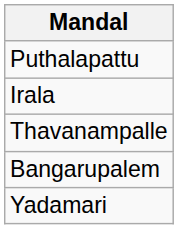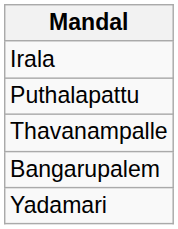(75, 59) Puthalapattu -> (32, 59) Irala
(32, 95) Irala -> (75, 95) Puthalapattu
